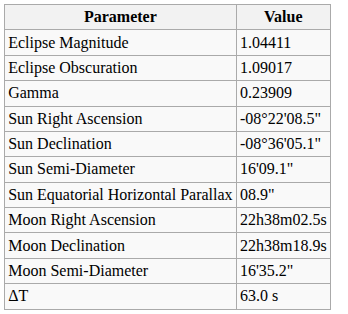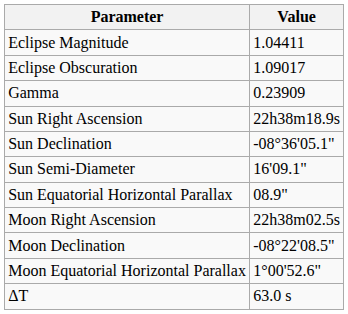(281, 118) -08°22'08.5" -> (297, 118) 22h38m18.9s
(283, 245) 22h38m18.9s -> (294, 245) -08°22'08.5"
- row: (78, 270)
+ row: (127, 270)
